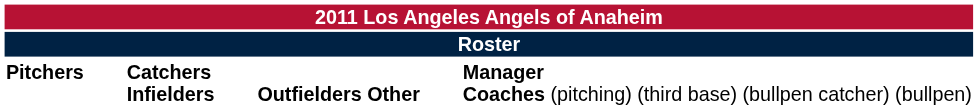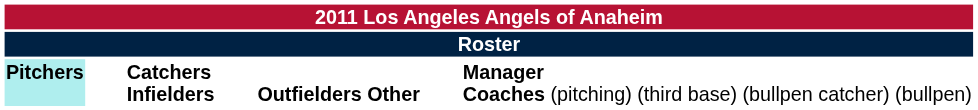(45, 72) no background -> (45, 72) paleturquoise background
